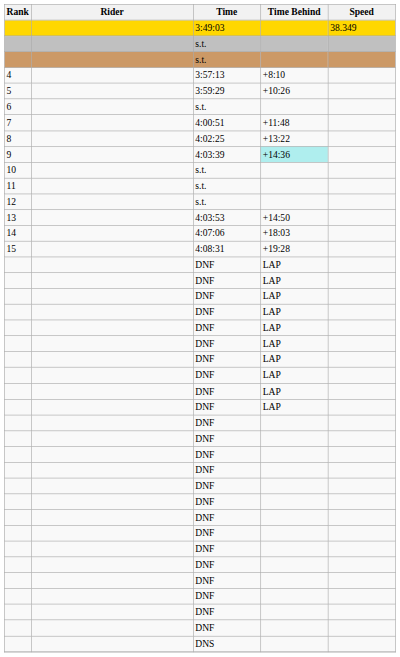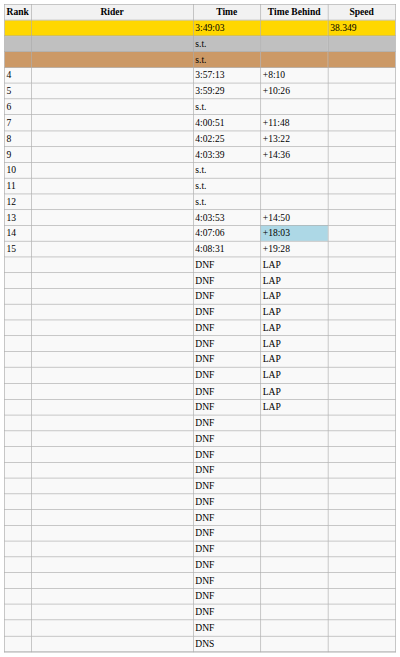(276, 154) paleturquoise background -> (276, 154) no background
(276, 233) no background -> (276, 233) lightblue background
